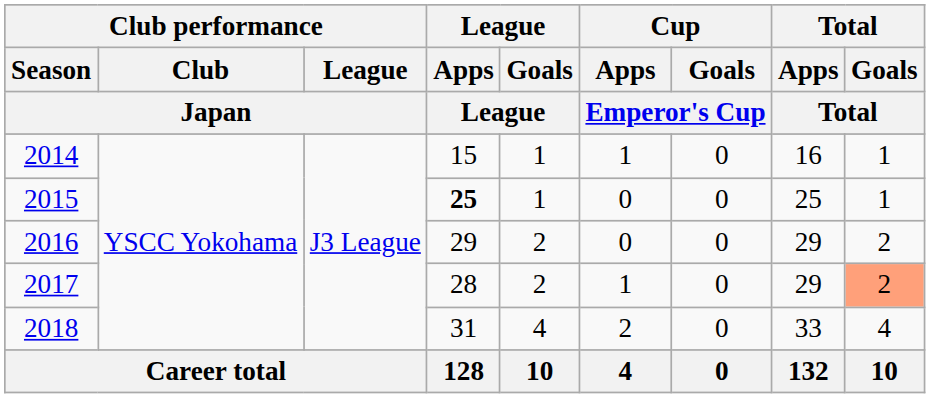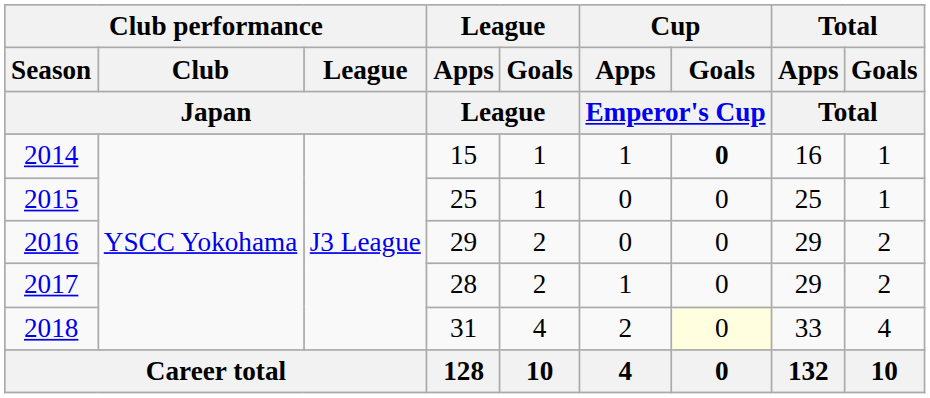(722, 155) normal -> (722, 155) bold
(464, 198) bold -> (464, 198) normal
(884, 284) lightsalmon background -> (884, 284) no background
(722, 328) no background -> (722, 328) lightyellow background
